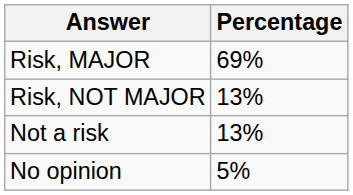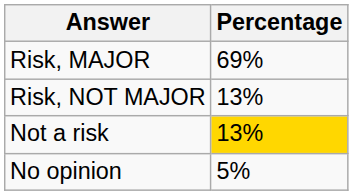(240, 134) no background -> (240, 134) gold background
